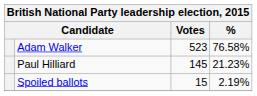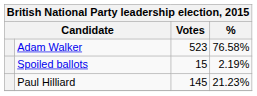rows swapped: (46, 64) <-> (53, 82)
